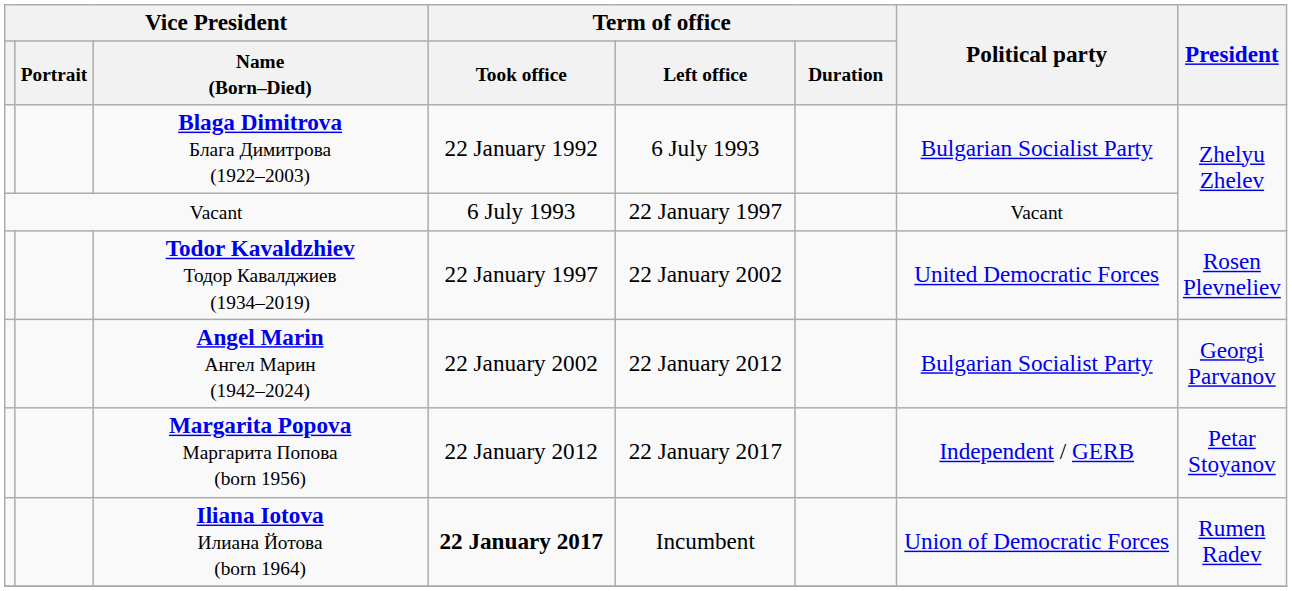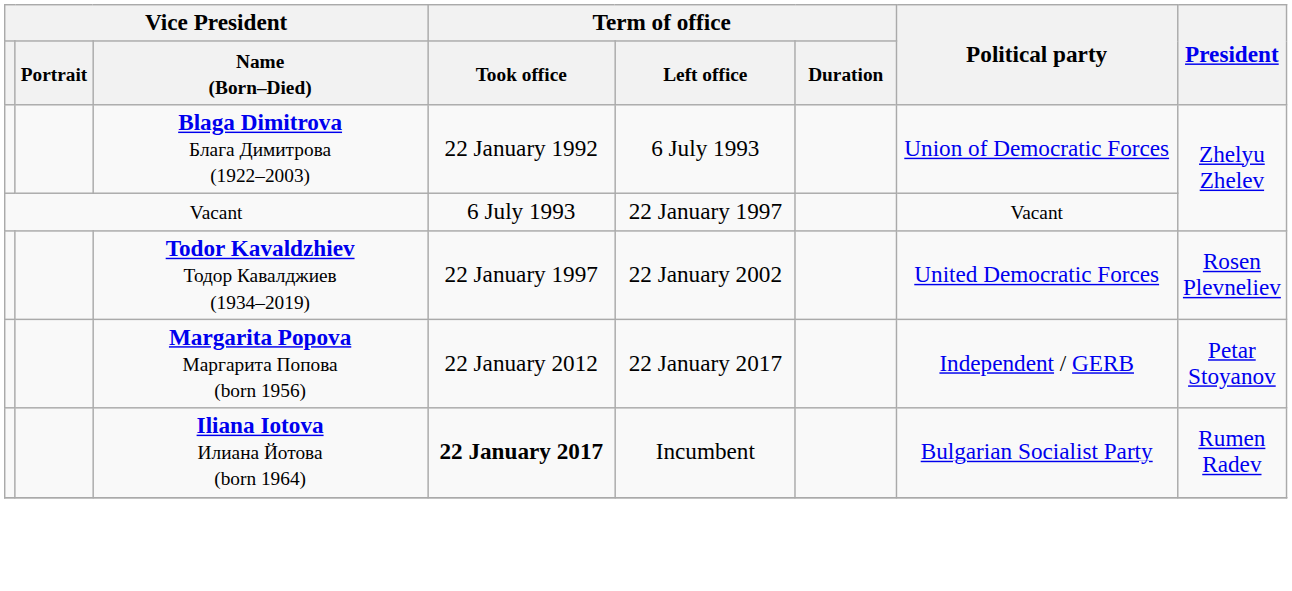(1037, 148) Bulgarian Socialist Party -> (1037, 148) Union of Democratic Forces
- row: (260, 363)
(1037, 541) Union of Democratic Forces -> (1037, 452) Bulgarian Socialist Party
